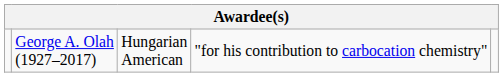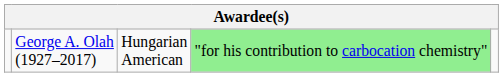(341, 50) no background -> (341, 50) lightgreen background
